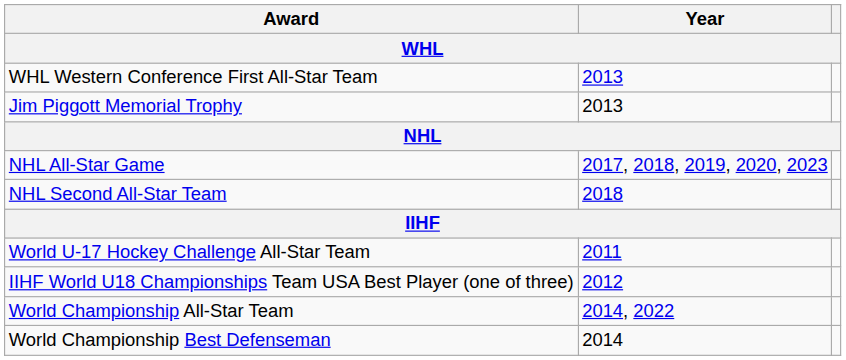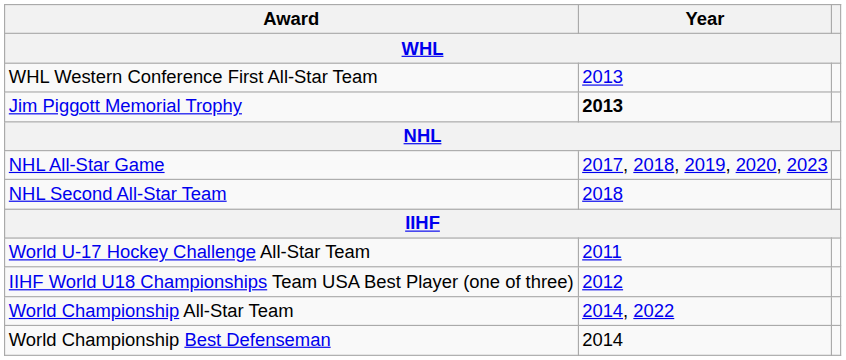(603, 106) normal -> (603, 106) bold
